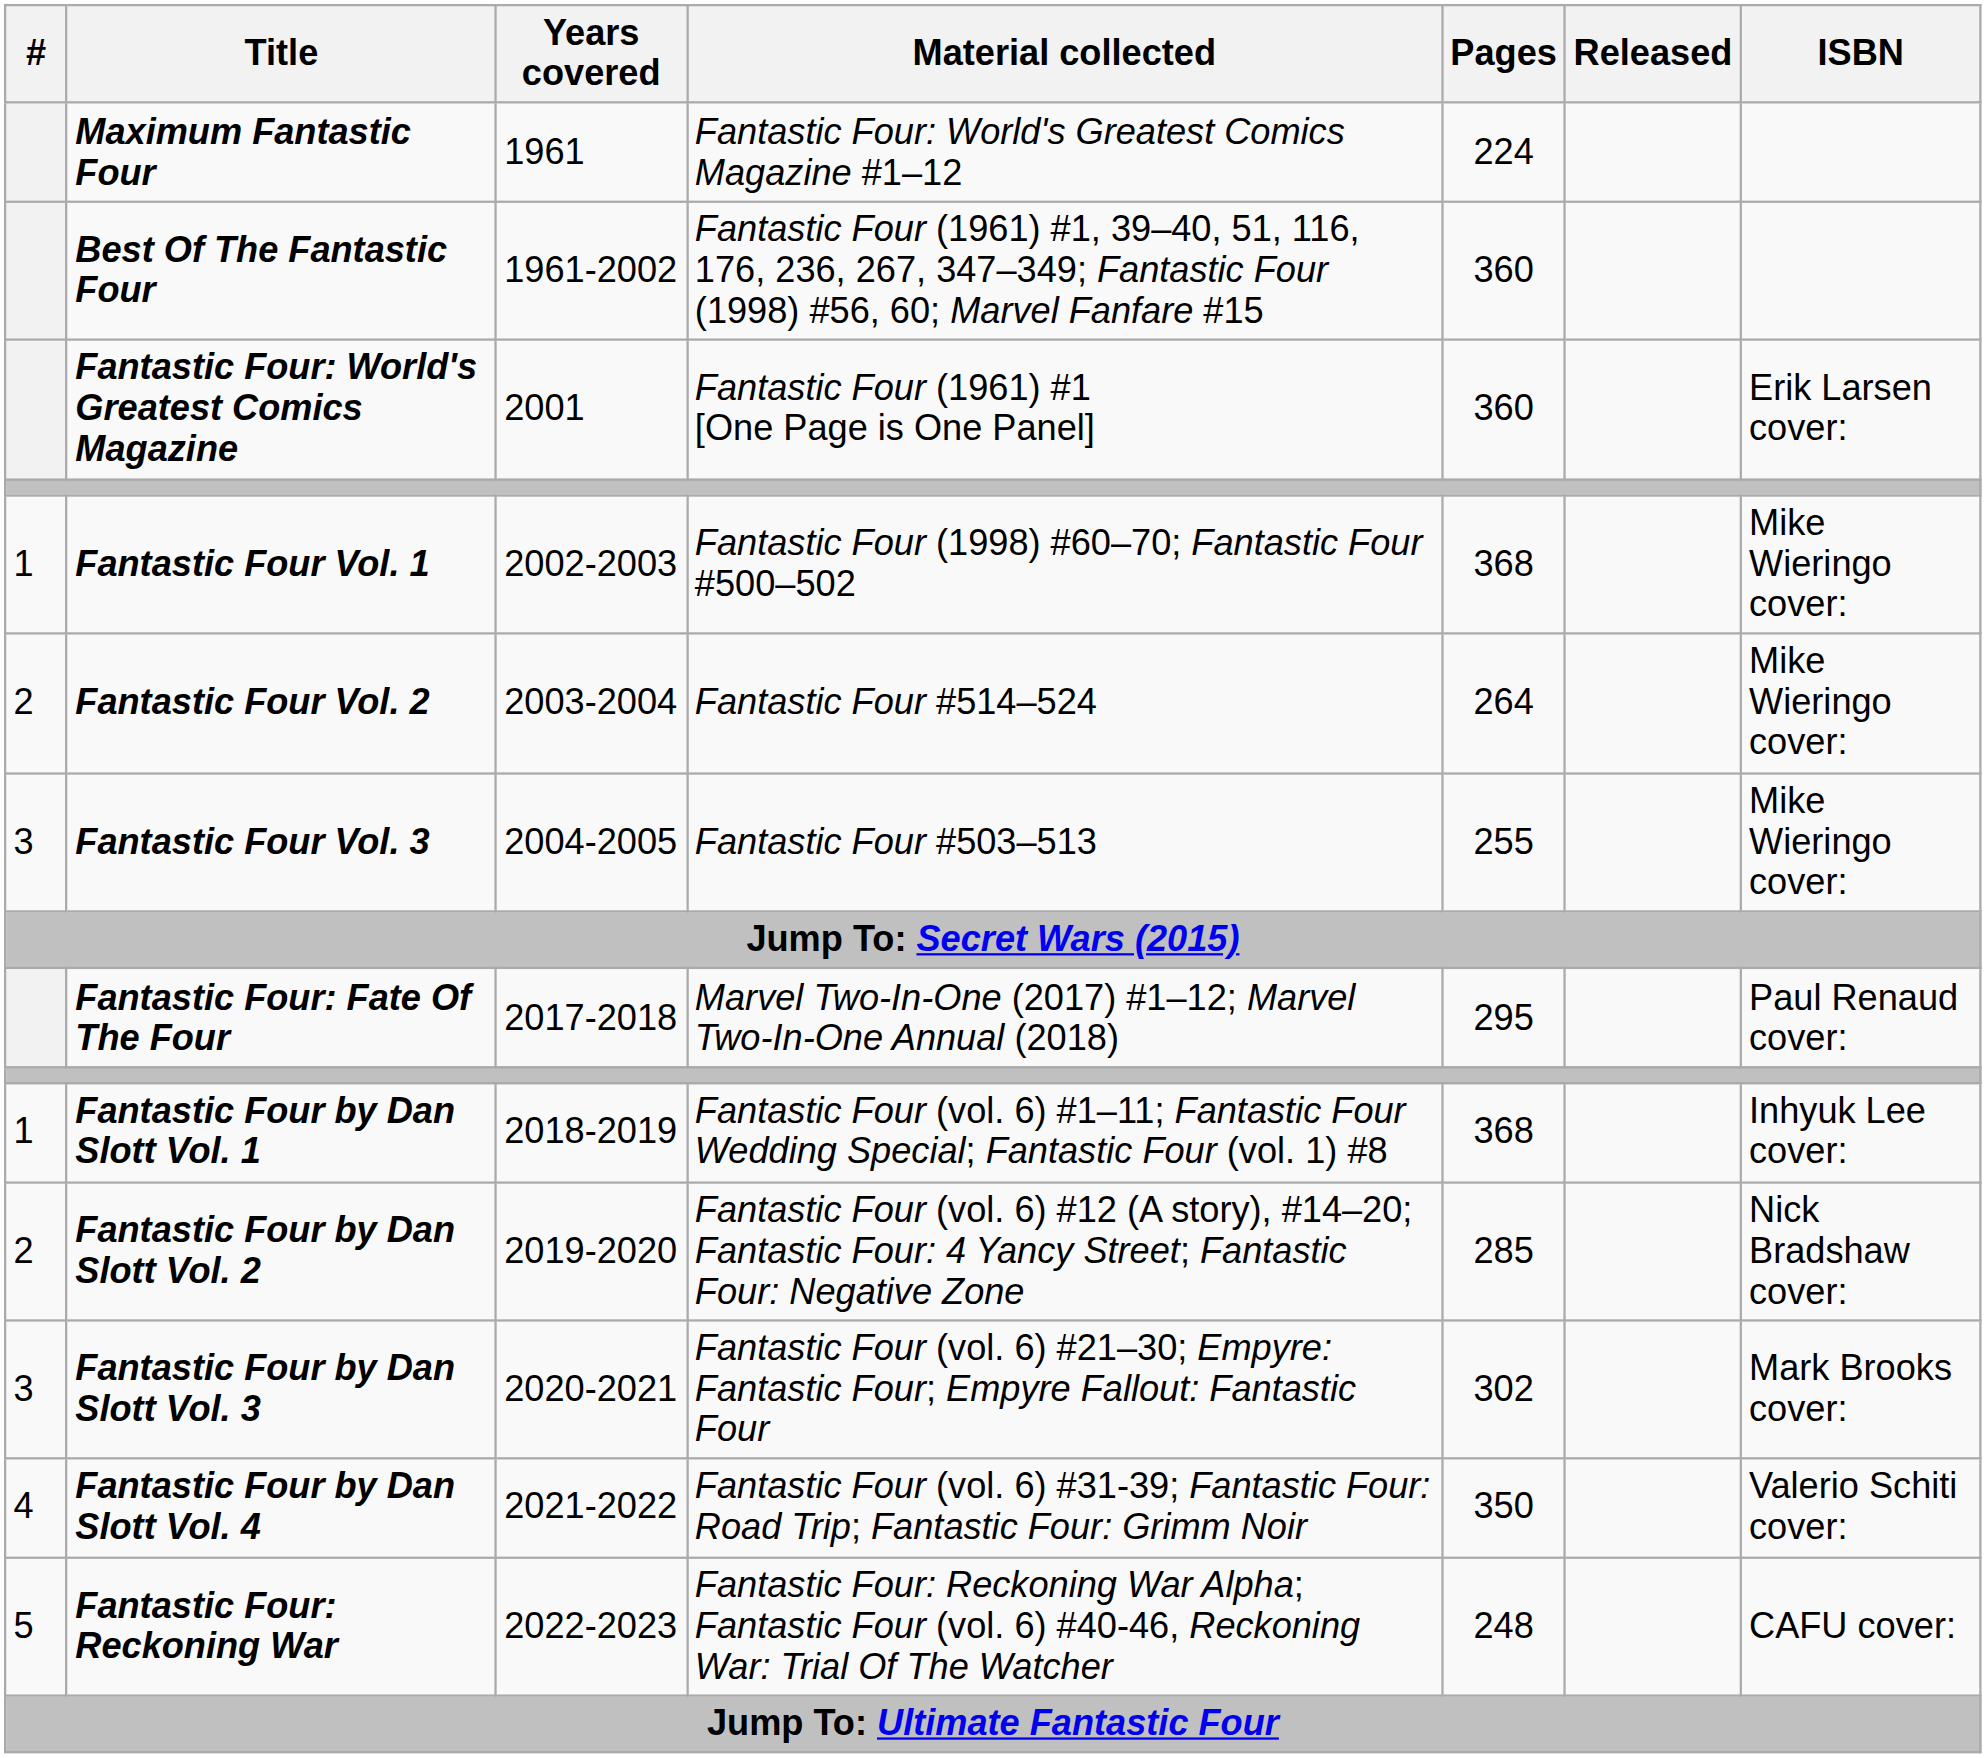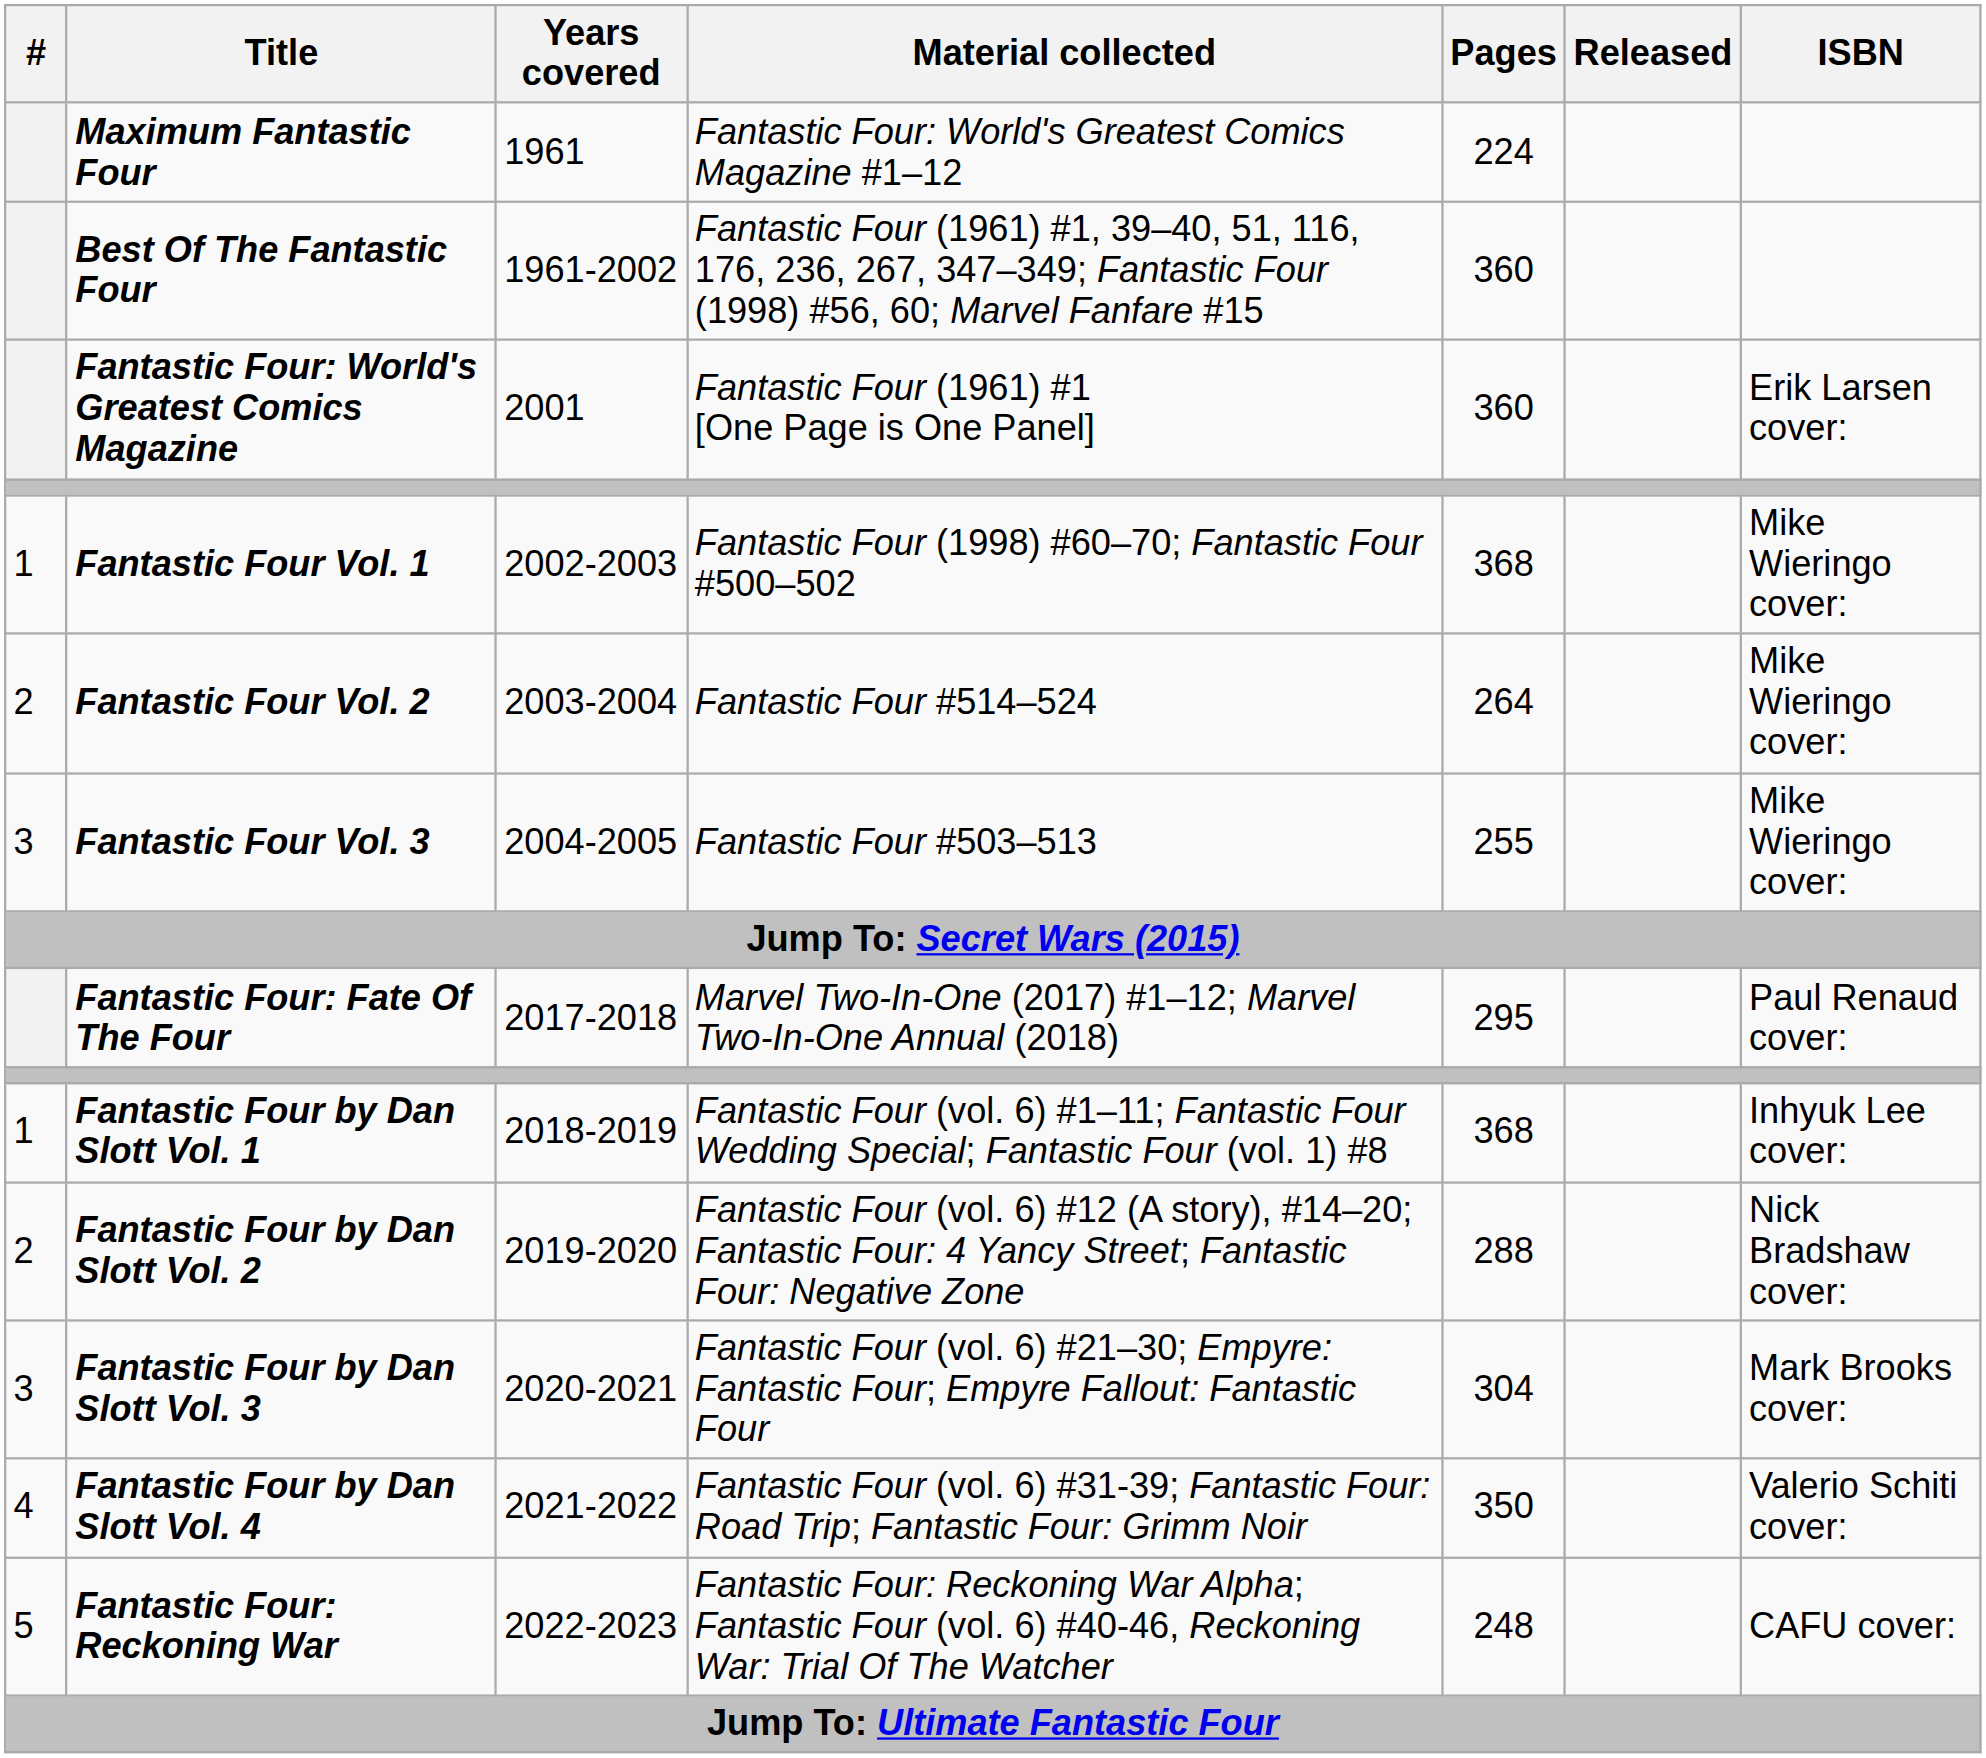(1504, 1250) 285 -> (1504, 1250) 288
(1504, 1388) 302 -> (1504, 1388) 304
